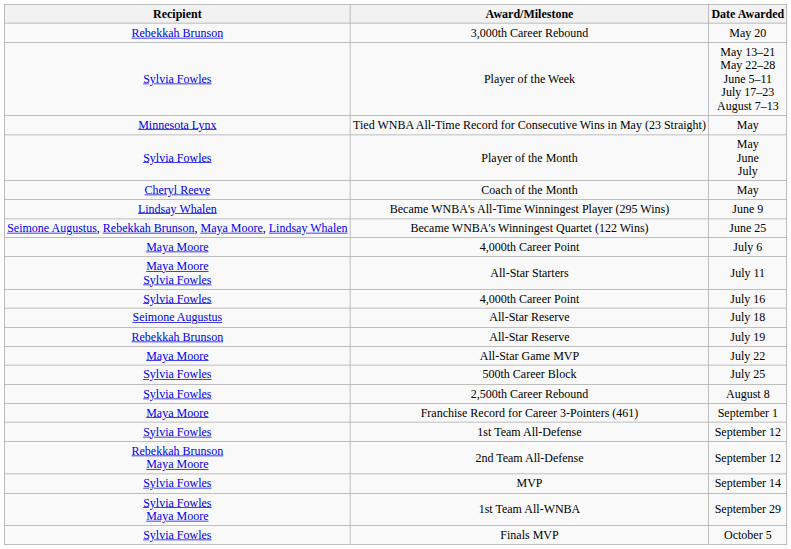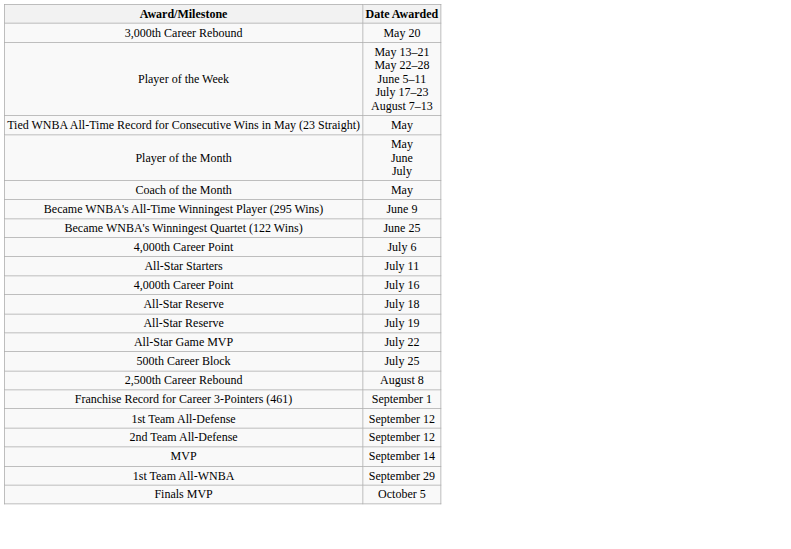- column: (177, 14)
